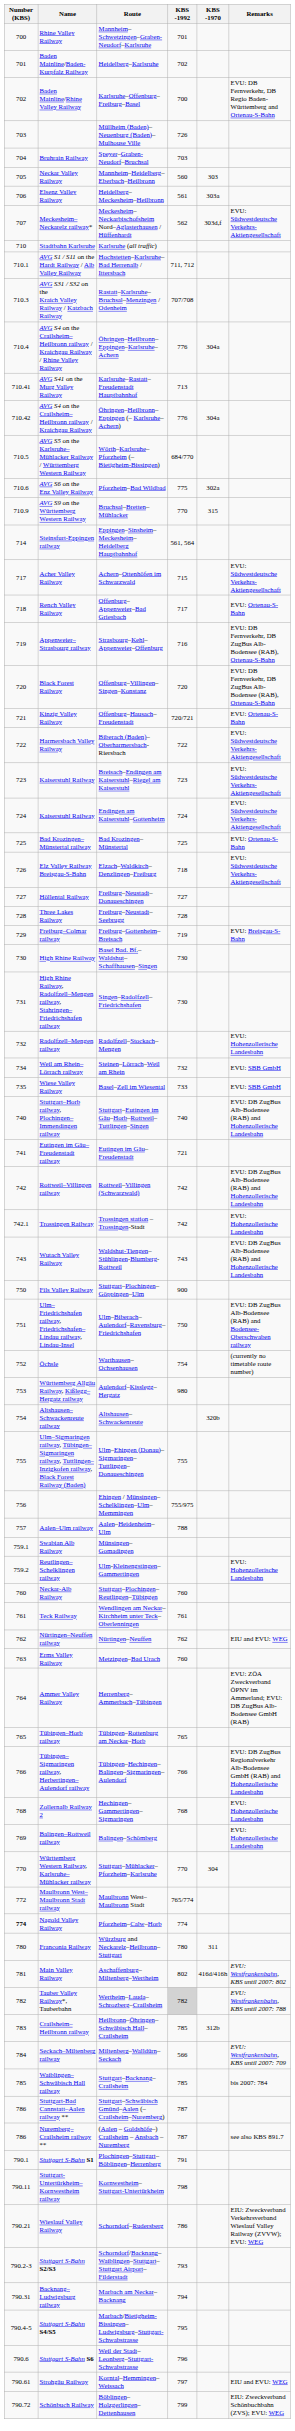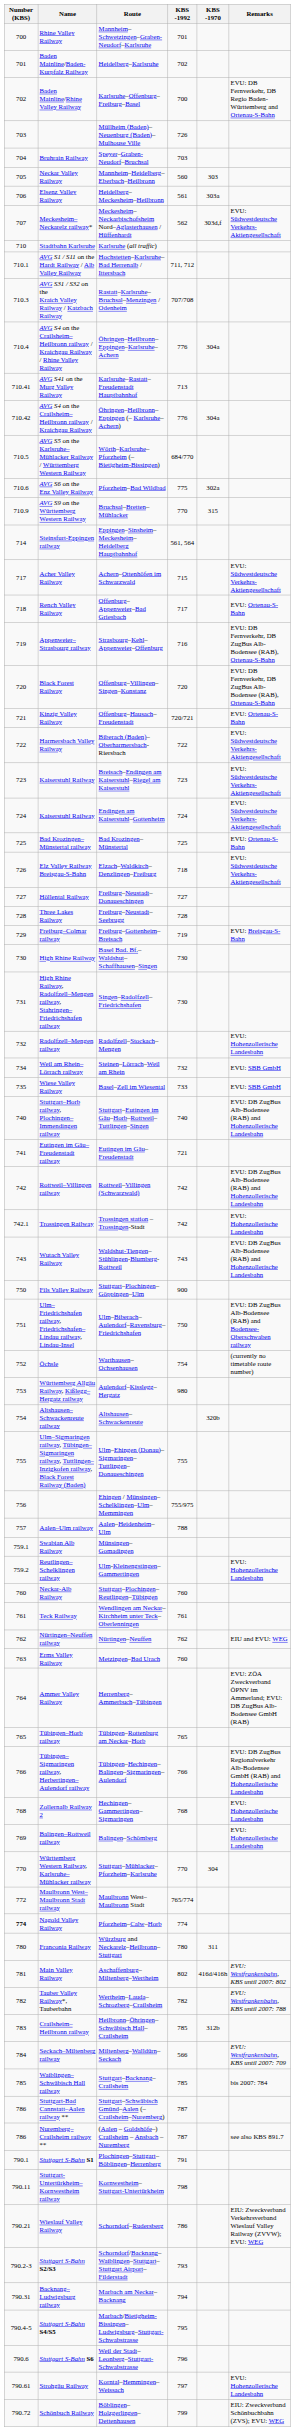(182, 2001) lightgrey background -> (182, 2001) no background
(259, 2382) EIU and EVU: WEG -> (254, 2386) EVU: Hohenzollerische Landesbahn
